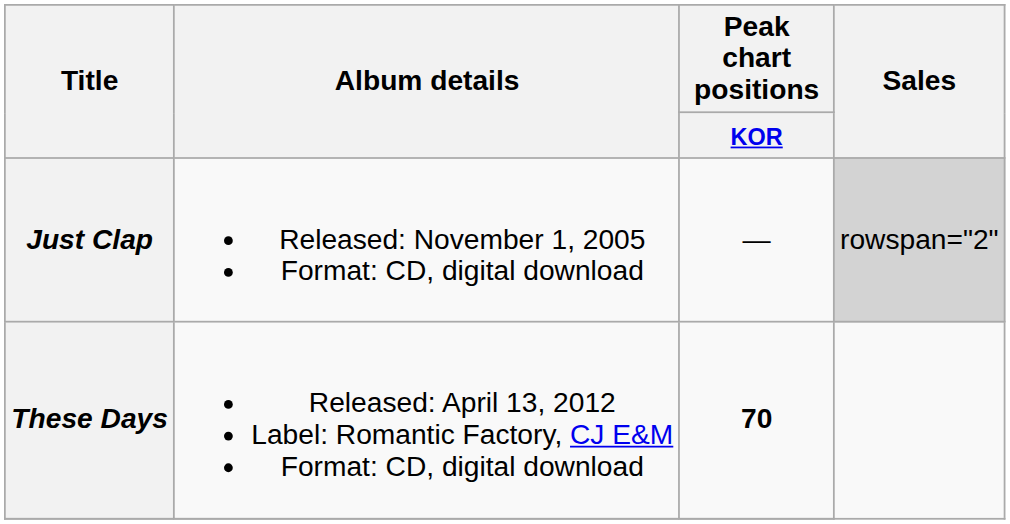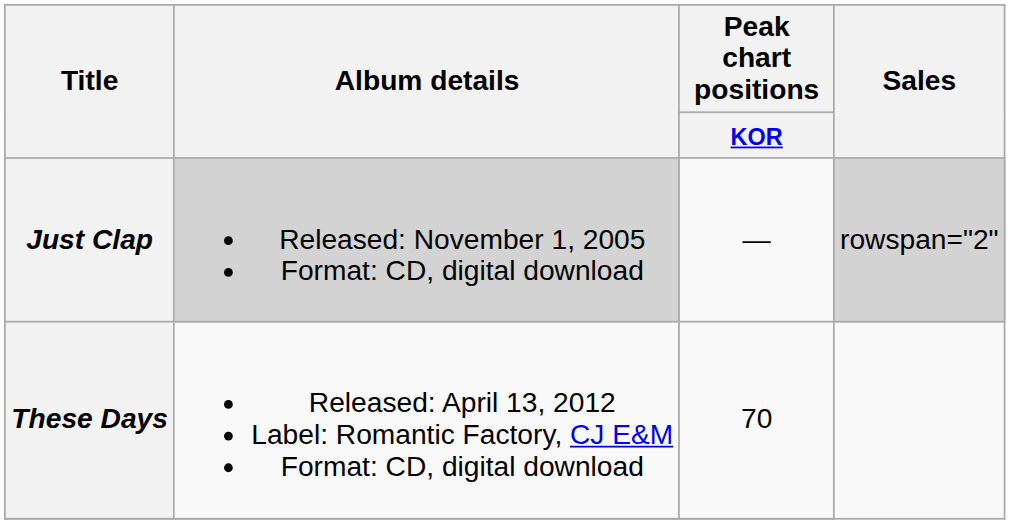(427, 256) no background -> (427, 256) lightgrey background
(757, 419) bold -> (757, 419) normal
